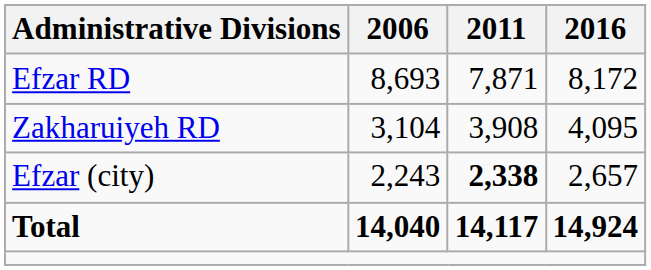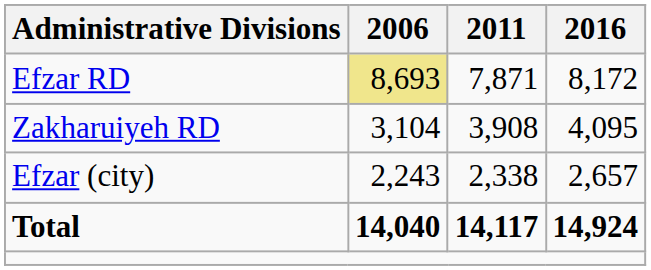(405, 78) no background -> (405, 78) khaki background
(503, 176) bold -> (503, 176) normal
